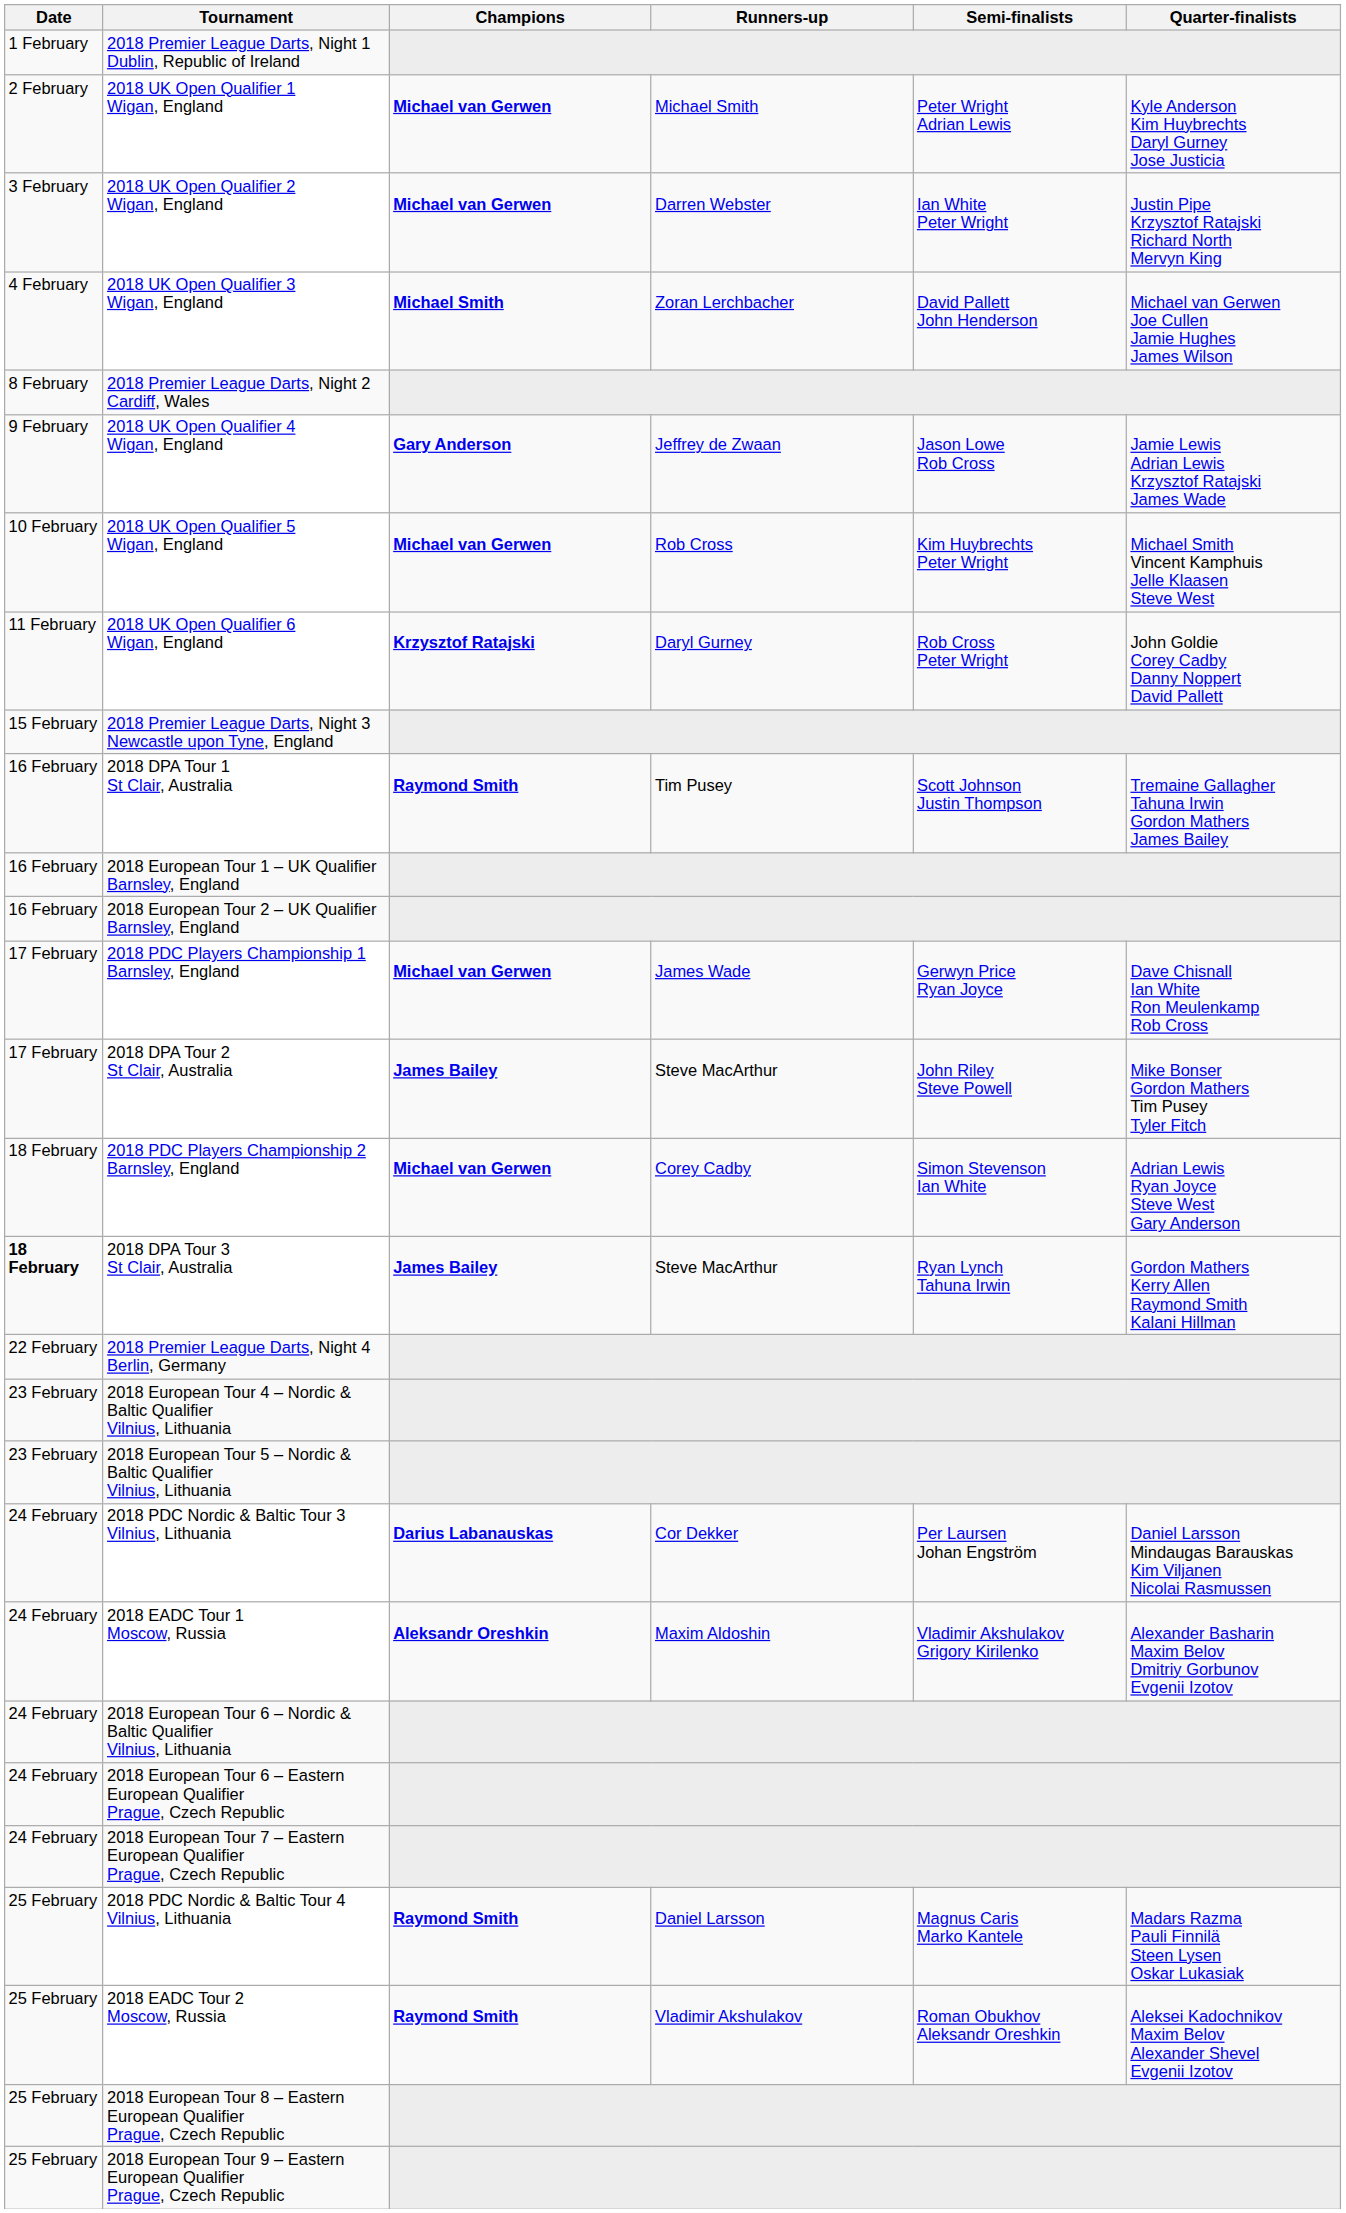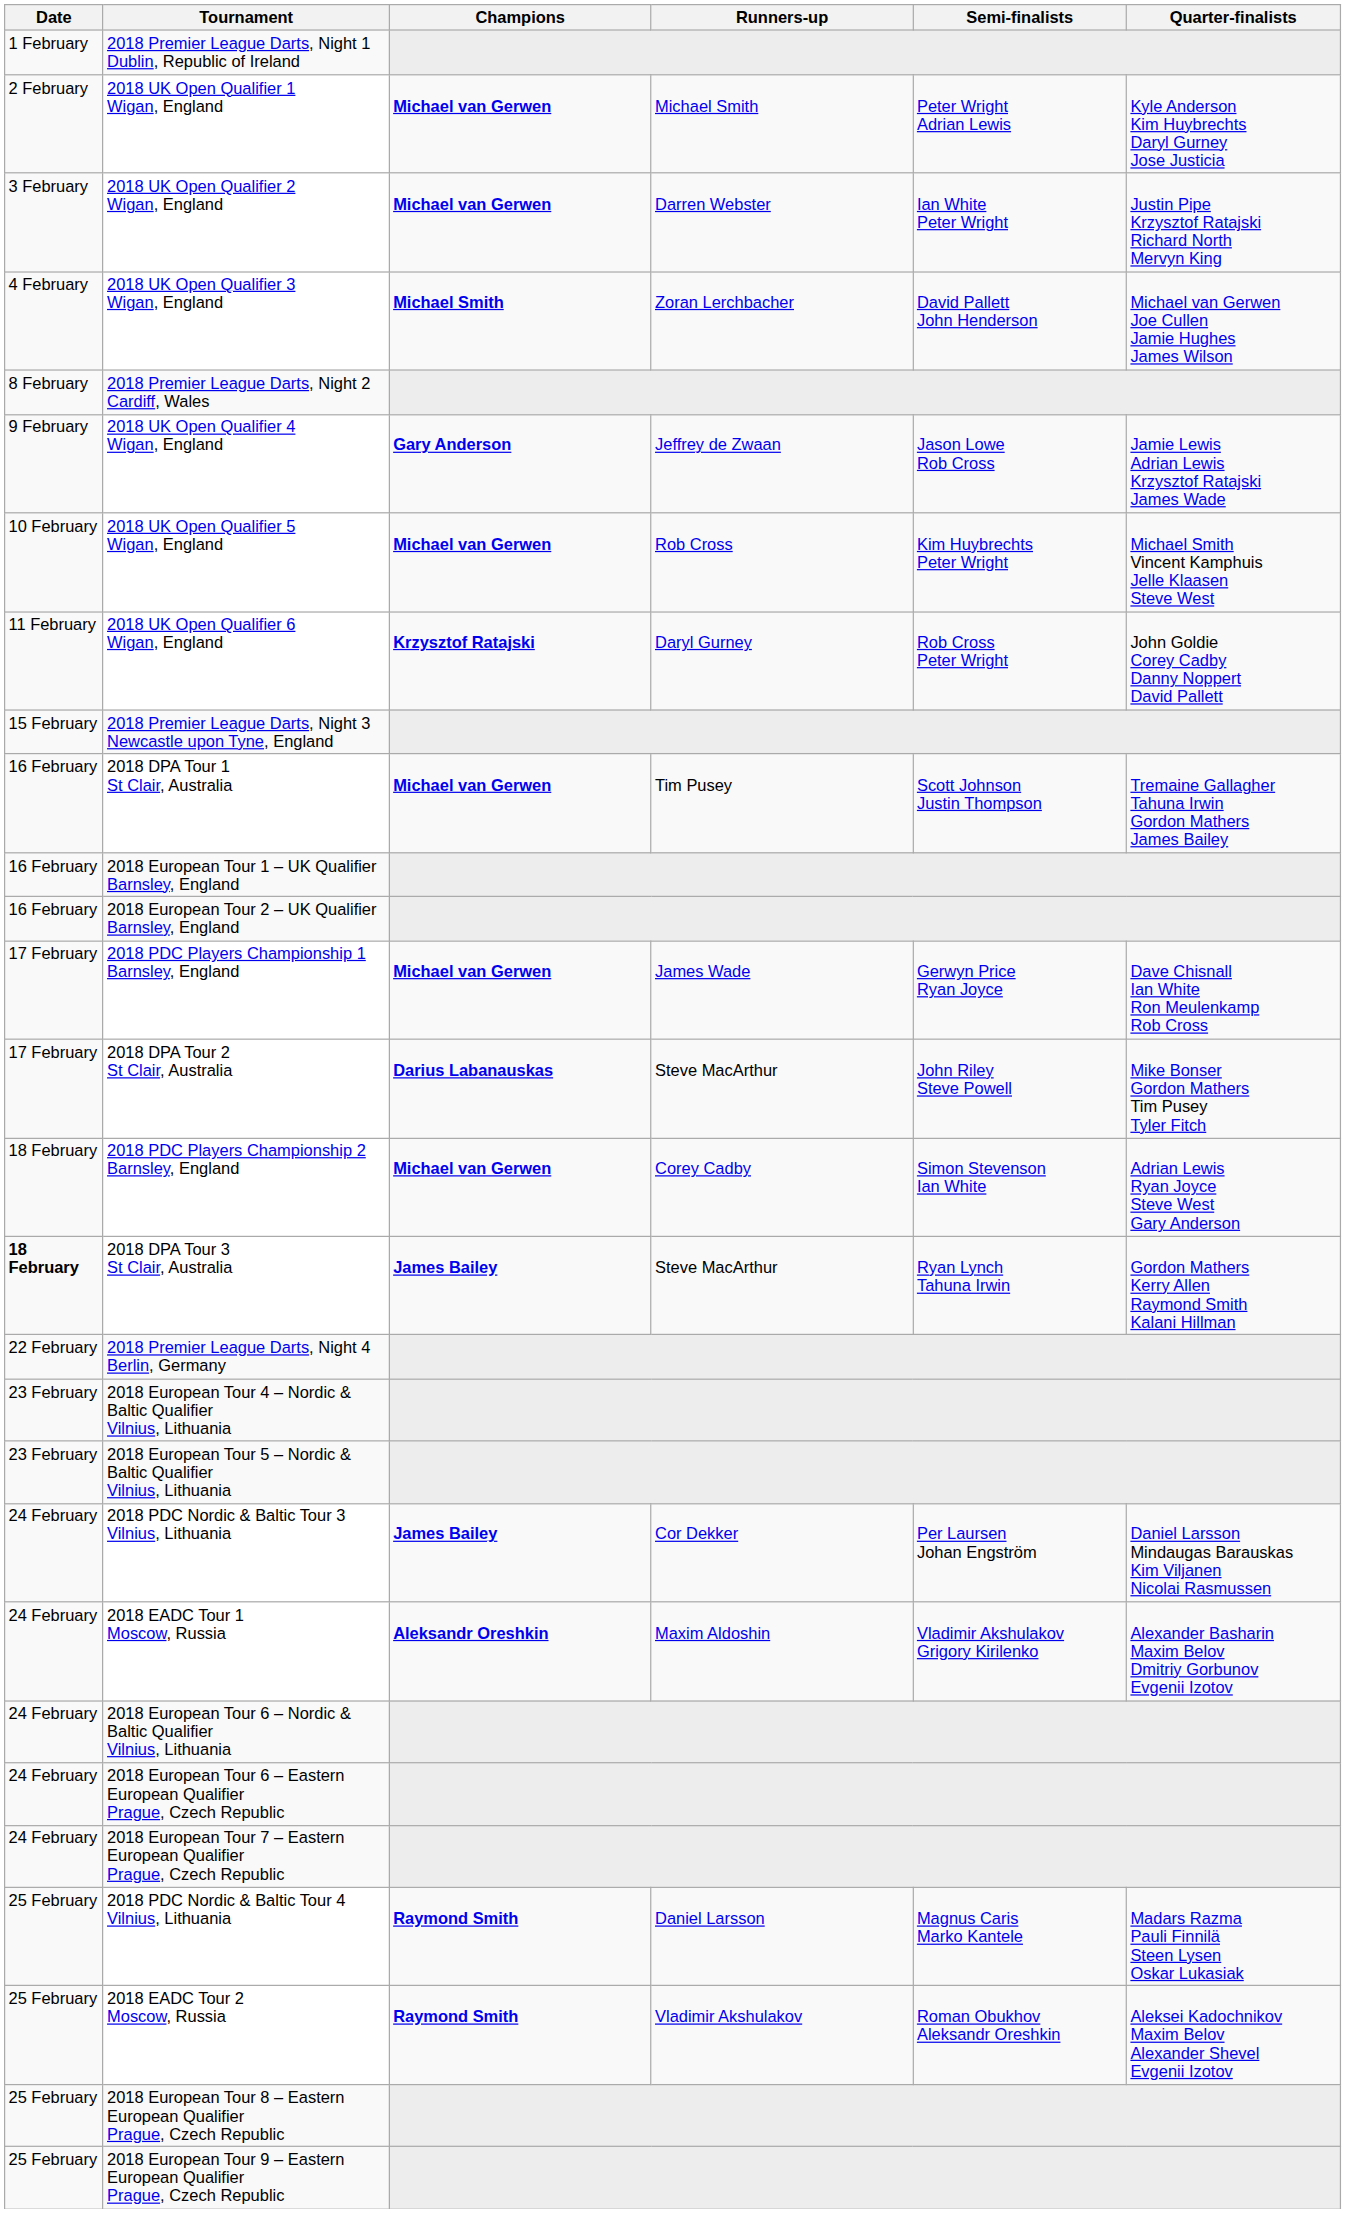(456, 785) Raymond Smith -> (472, 785) Michael van Gerwen
(445, 1070) James Bailey -> (473, 1070) Darius Labanauskas
(473, 1534) Darius Labanauskas -> (445, 1534) James Bailey
